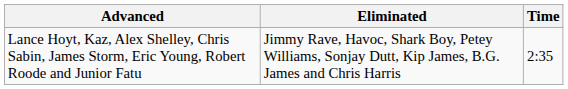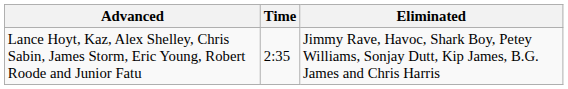columns swapped: (392, 16) <-> (543, 16)
